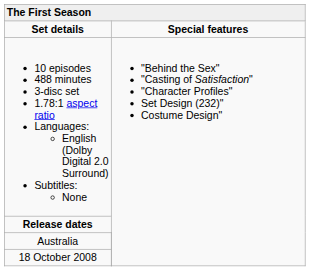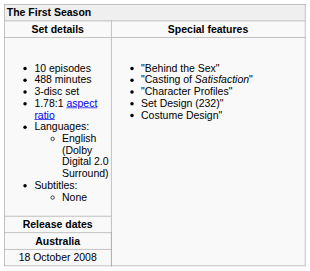(58, 241) normal -> (58, 241) bold
